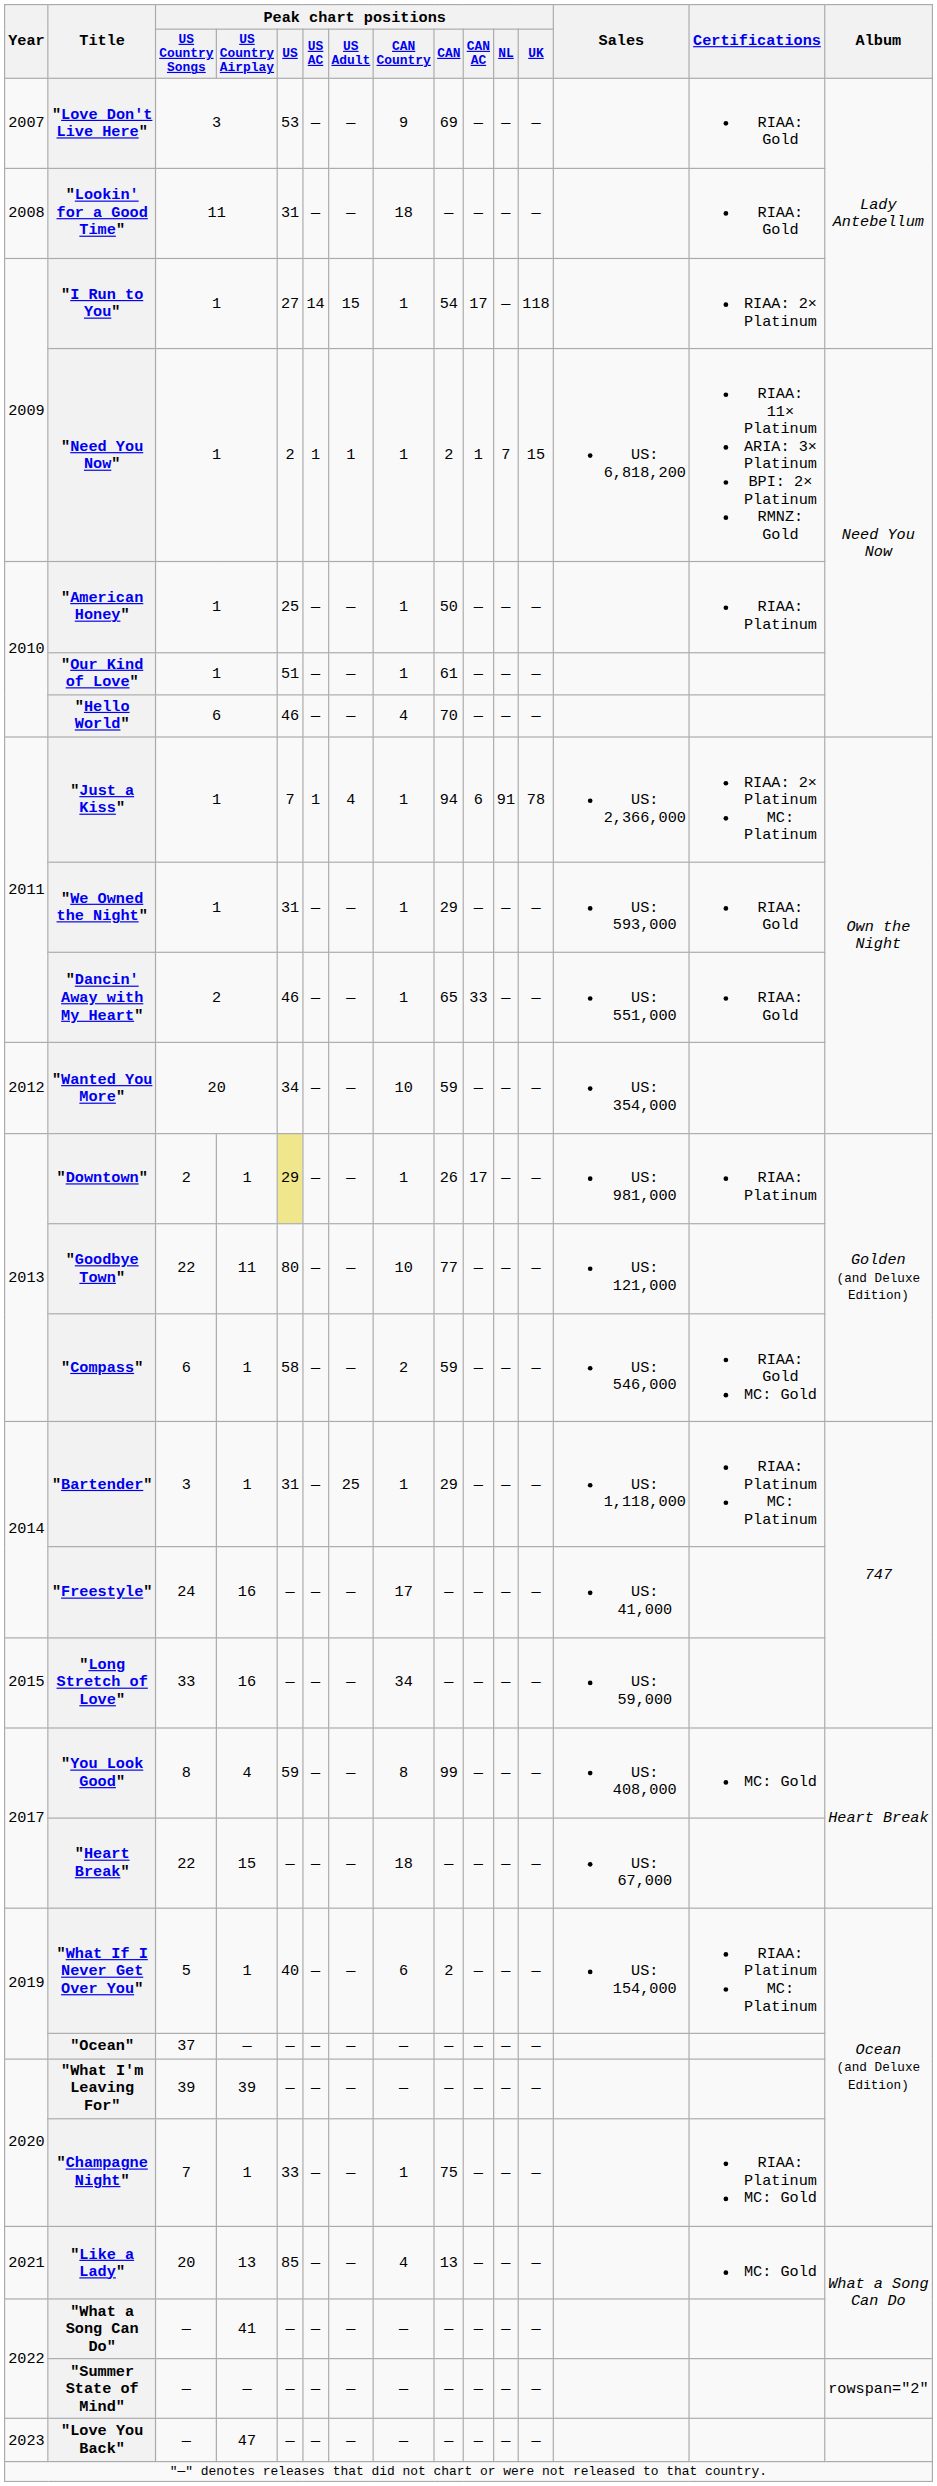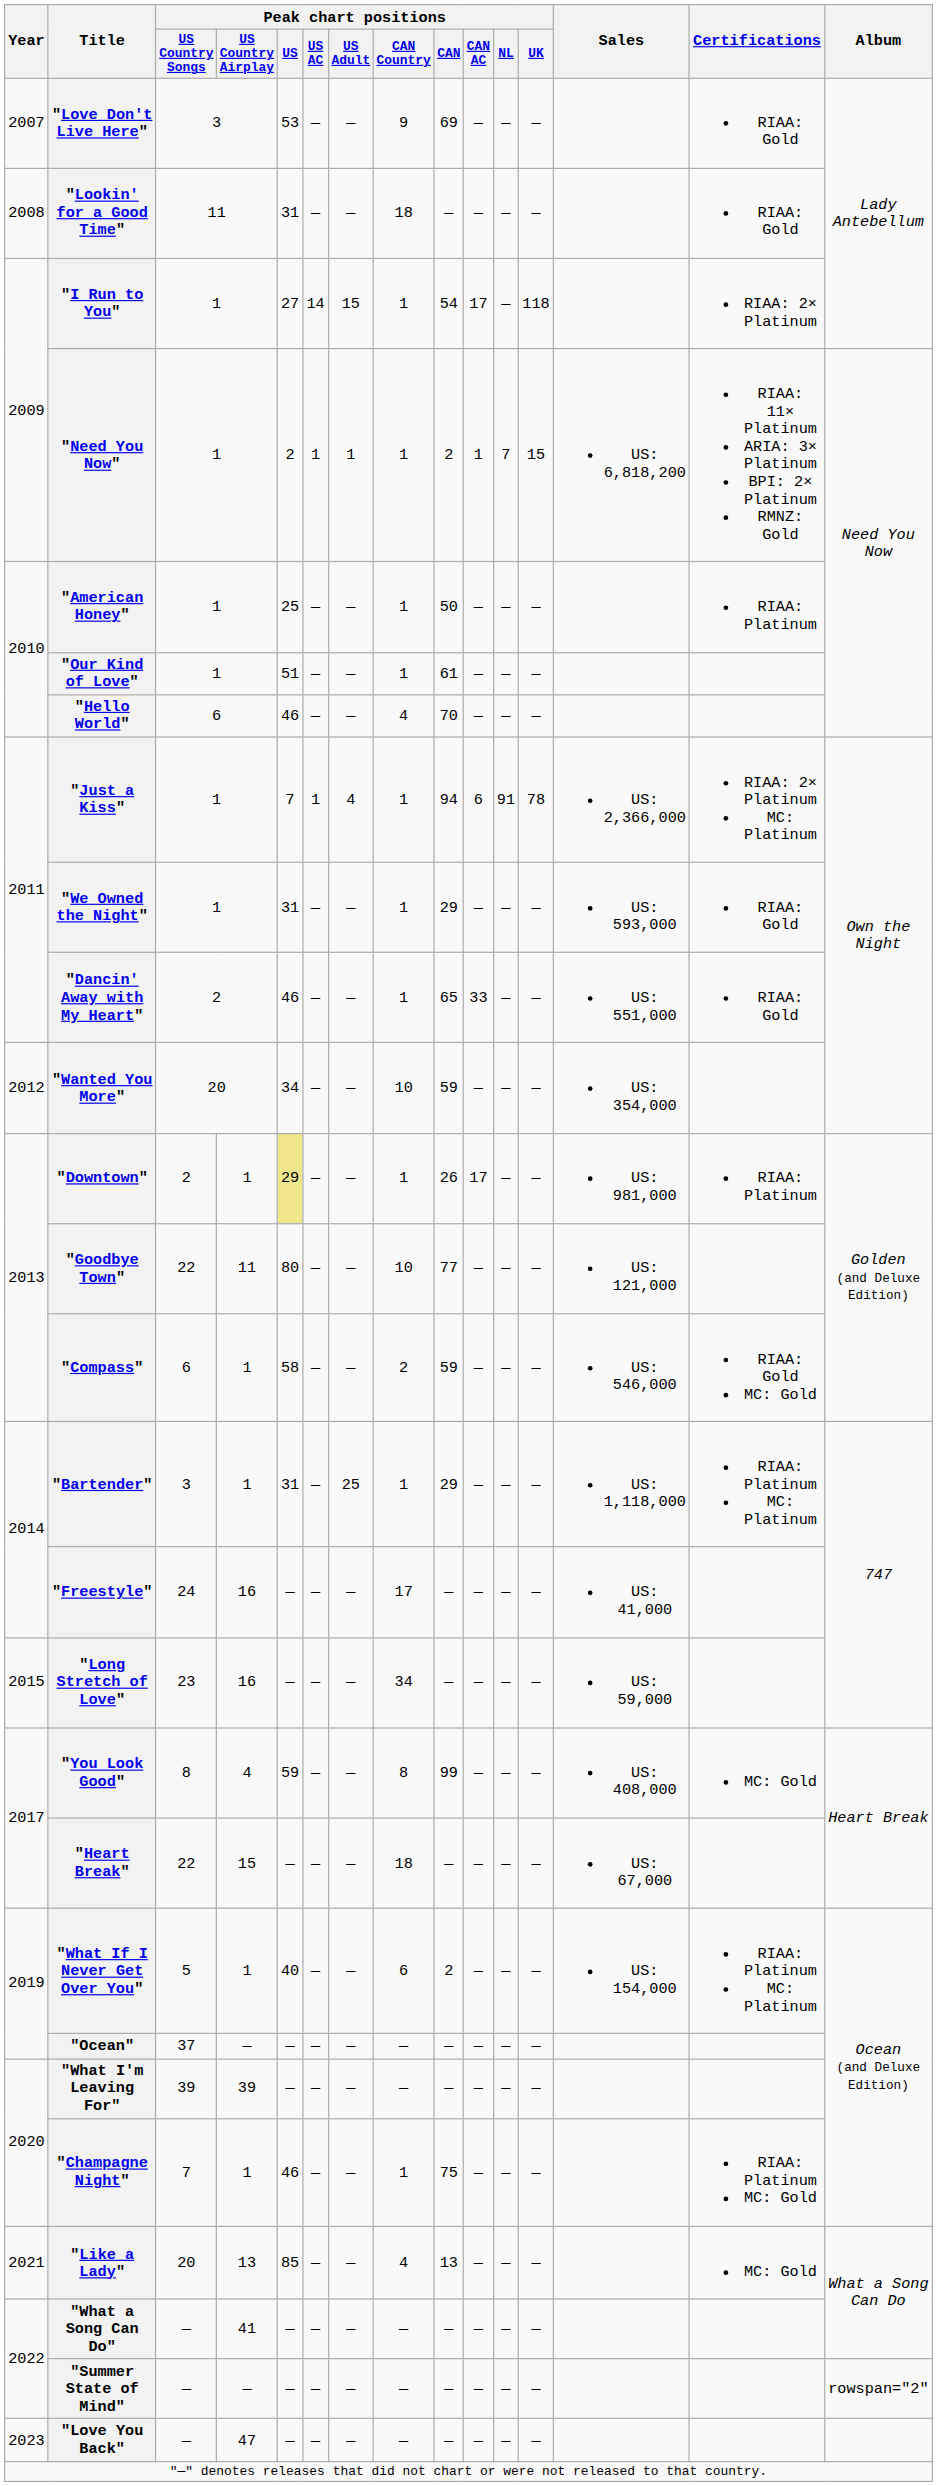(186, 1683) 33 -> (186, 1683) 23
(290, 2172) 33 -> (290, 2172) 46
